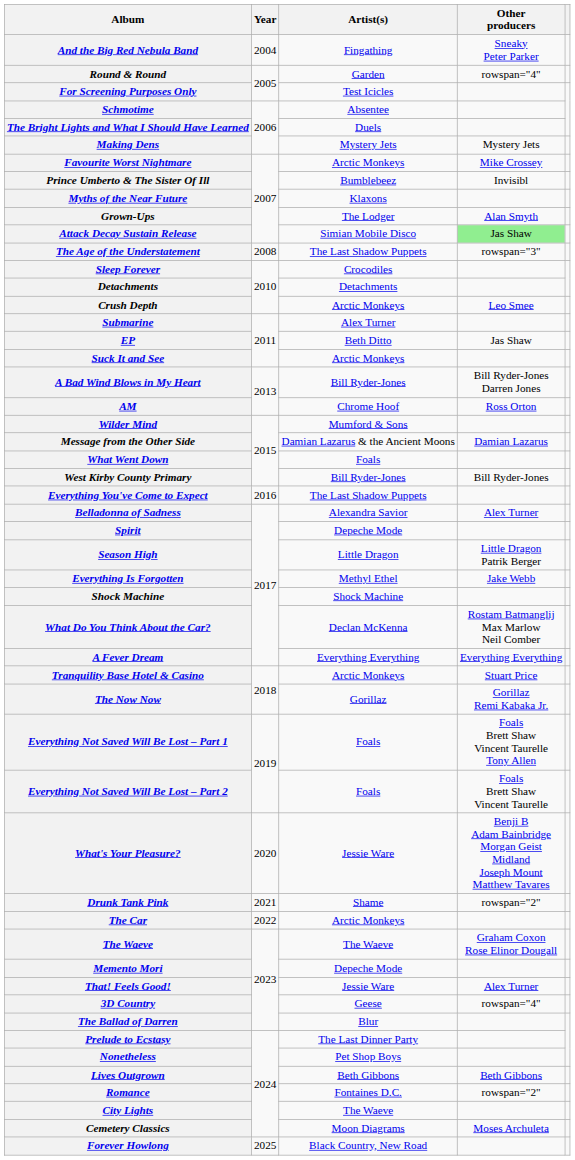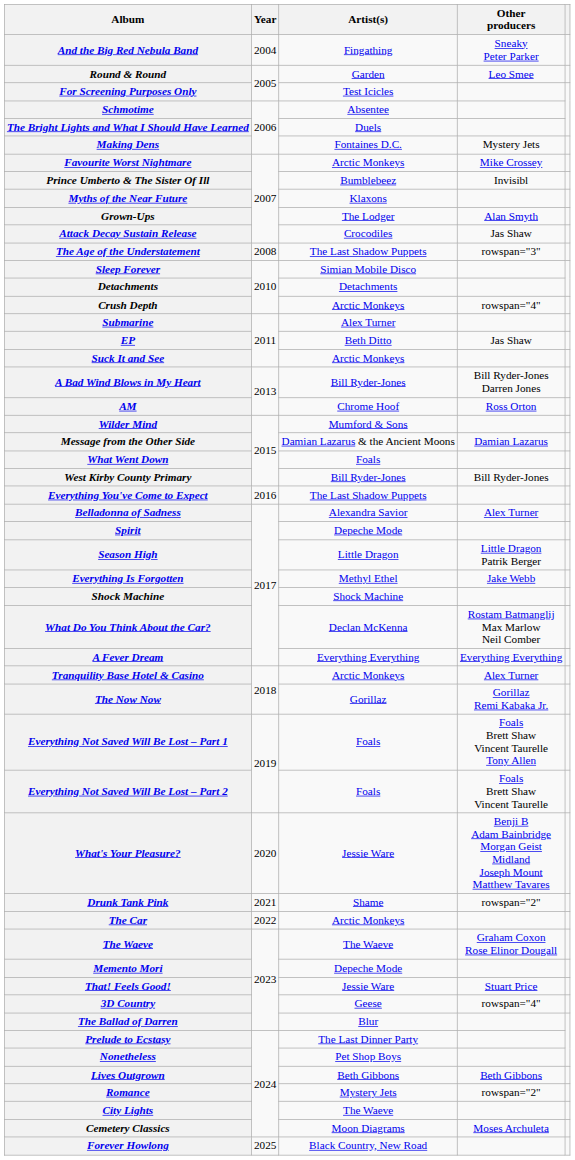(511, 74) rowspan="4" -> (511, 74) Leo Smee
(368, 145) Mystery Jets -> (368, 145) Fontaines D.C.
(368, 233) Simian Mobile Disco -> (368, 233) Crocodiles
(511, 233) lightgreen background -> (511, 233) no background
(368, 269) Crocodiles -> (368, 269) Simian Mobile Disco
(511, 305) Leo Smee -> (511, 305) rowspan="4"
(511, 675) Stuart Price -> (511, 675) Alex Turner
(511, 986) Alex Turner -> (511, 986) Stuart Price
(368, 1092) Fontaines D.C. -> (368, 1092) Mystery Jets
